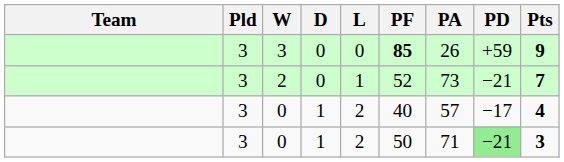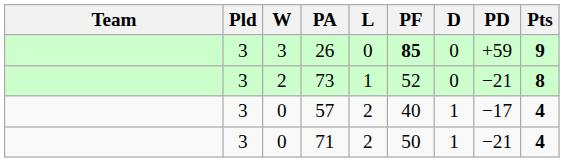columns swapped: (321, 19) <-> (450, 19)
(540, 80) 7 -> (540, 80) 8
(497, 141) lightgreen background -> (497, 141) no background
(540, 141) 3 -> (540, 141) 4
